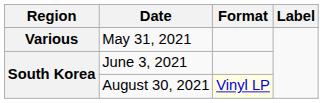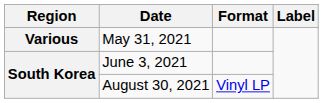(243, 86) lightyellow background -> (243, 86) no background
